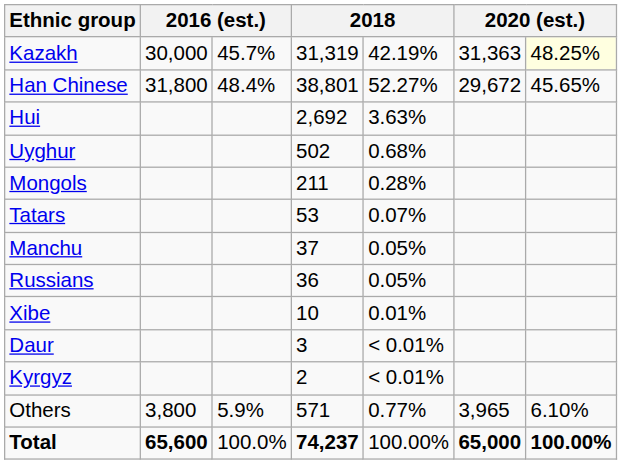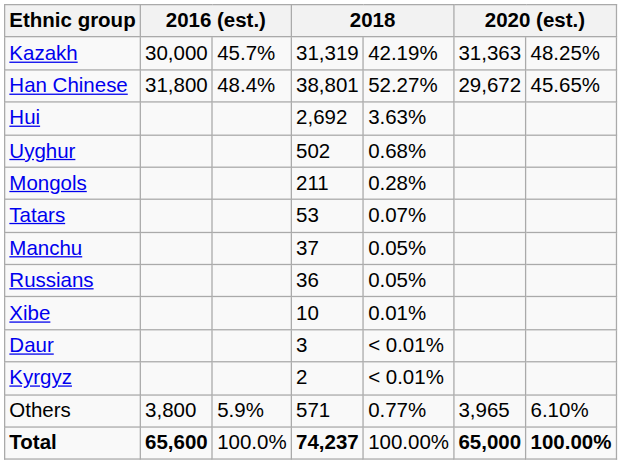(565, 53) lightyellow background -> (565, 53) no background
